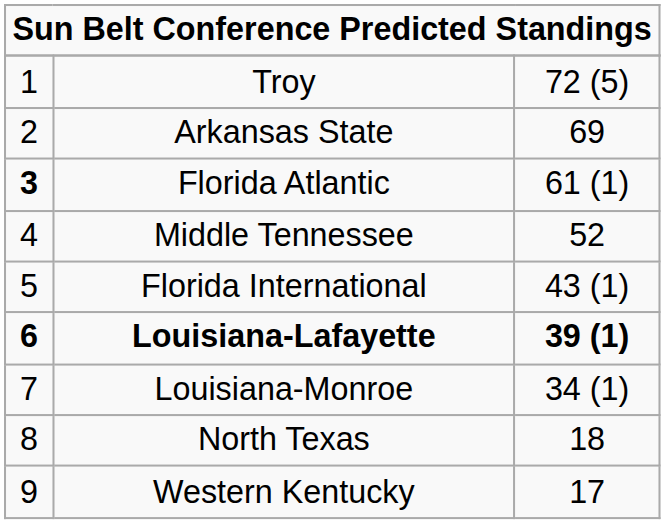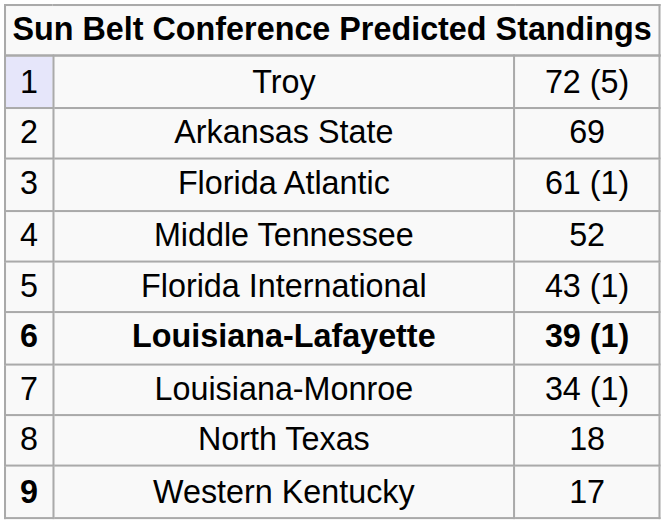(29, 81) no background -> (29, 81) lavender background
(29, 183) bold -> (29, 183) normal
(29, 491) normal -> (29, 491) bold
